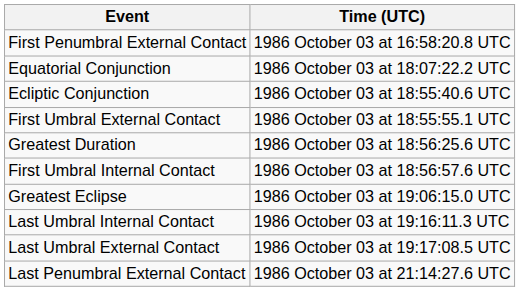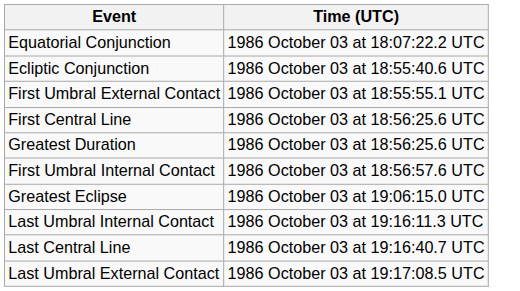- row: (127, 42)
+ row: (70, 119)
+ row: (69, 247)
- row: (127, 273)
